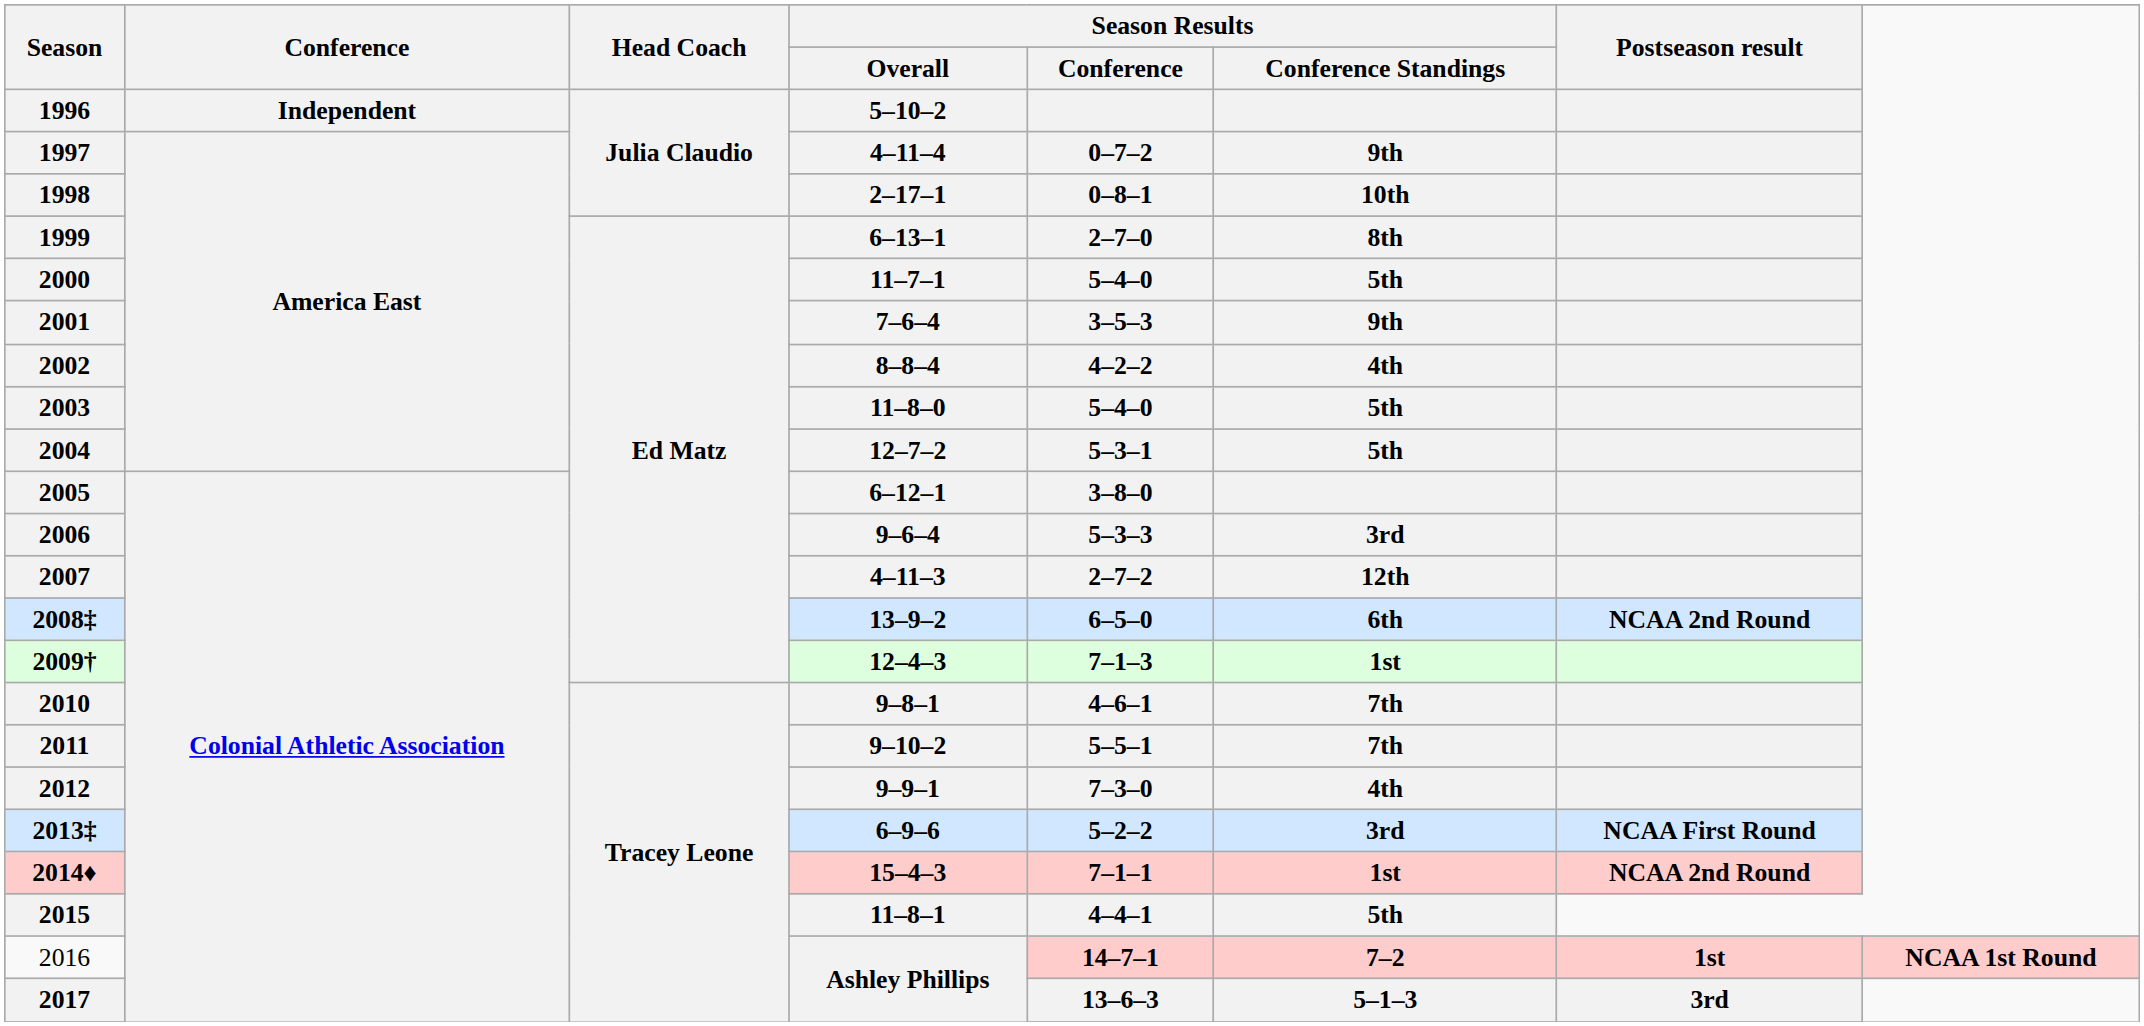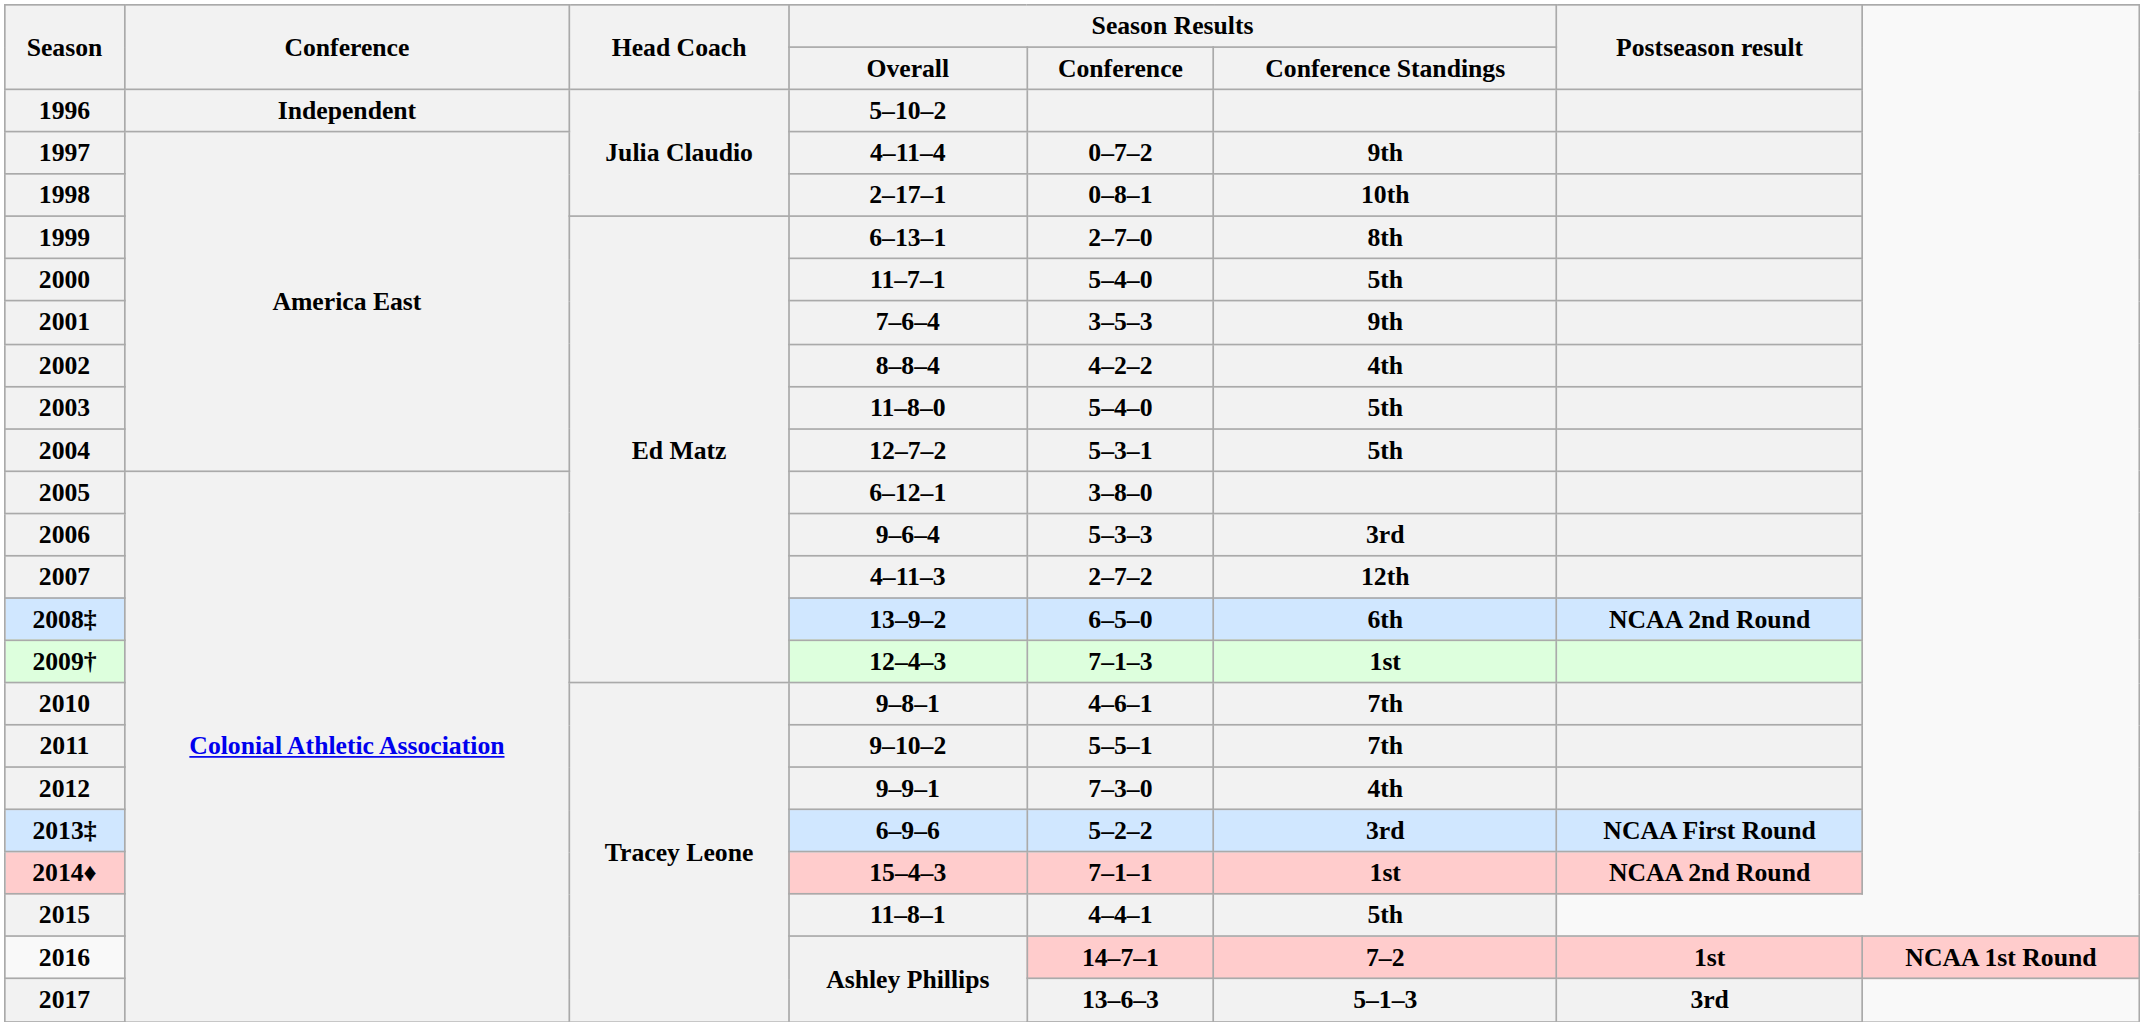(64, 957) normal -> (64, 957) bold
